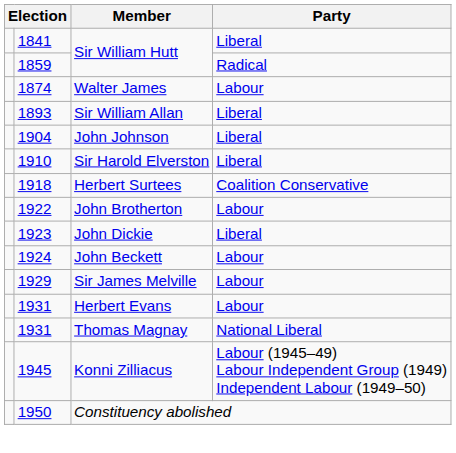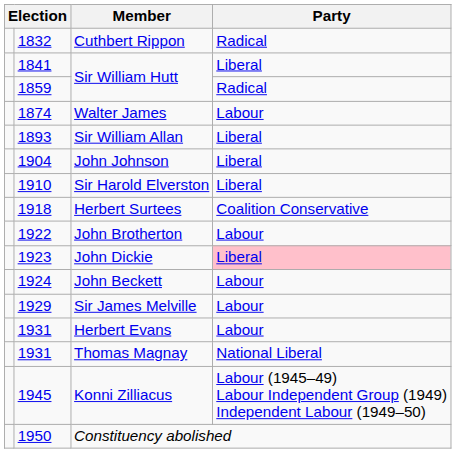+ row: (35, 40)
(239, 233) no background -> (239, 257) pink background
